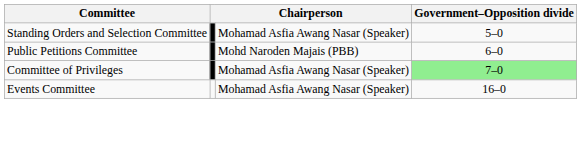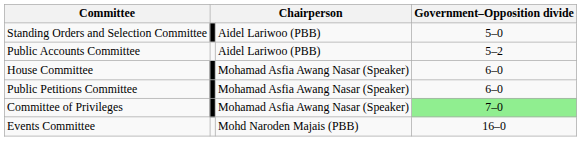(313, 32) Mohamad Asfia Awang Nasar (Speaker) -> (269, 32) Aidel Lariwoo (PBB)
+ row: (74, 51)
+ row: (50, 70)
(288, 51) Mohd Naroden Majais (PBB) -> (313, 88) Mohamad Asfia Awang Nasar (Speaker)
(313, 88) Mohamad Asfia Awang Nasar (Speaker) -> (288, 126) Mohd Naroden Majais (PBB)
